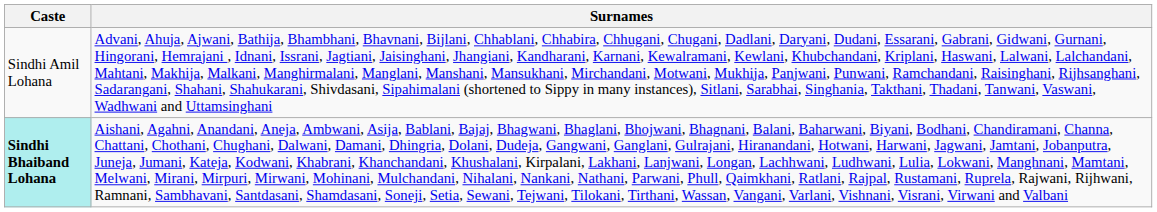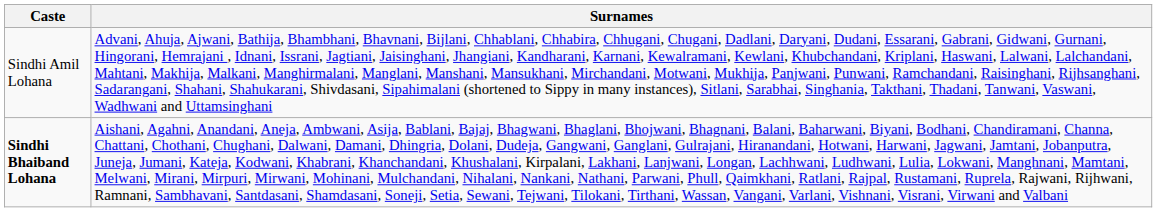(39, 162) paleturquoise background -> (39, 162) no background
